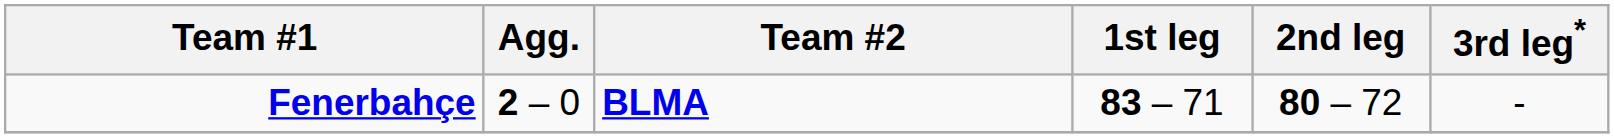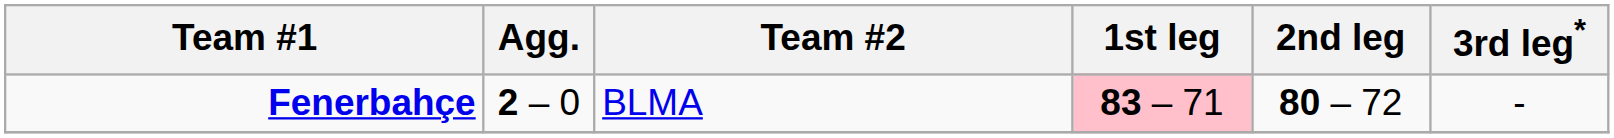(656, 102) bold -> (652, 102) normal
(1162, 102) no background -> (1162, 102) pink background
